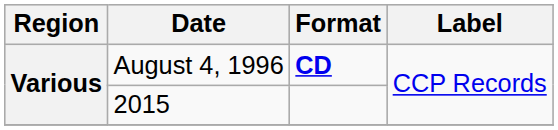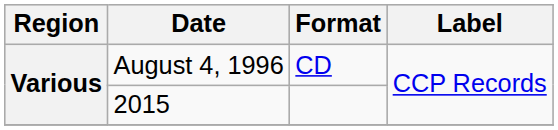(314, 64) bold -> (314, 64) normal
